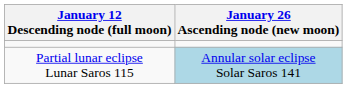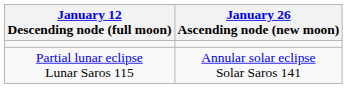(258, 65) lightblue background -> (258, 65) no background
